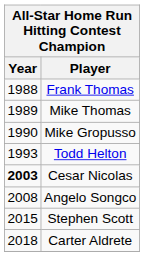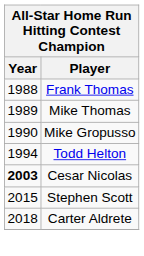(23, 154) 1993 -> (23, 154) 1994
- row: (90, 197)
